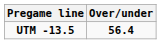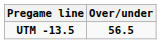(121, 30) 56.4 -> (121, 30) 56.5
